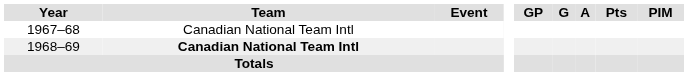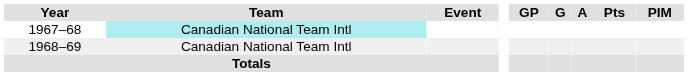(268, 29) no background -> (266, 29) paleturquoise background
(268, 46) bold -> (266, 46) normal
